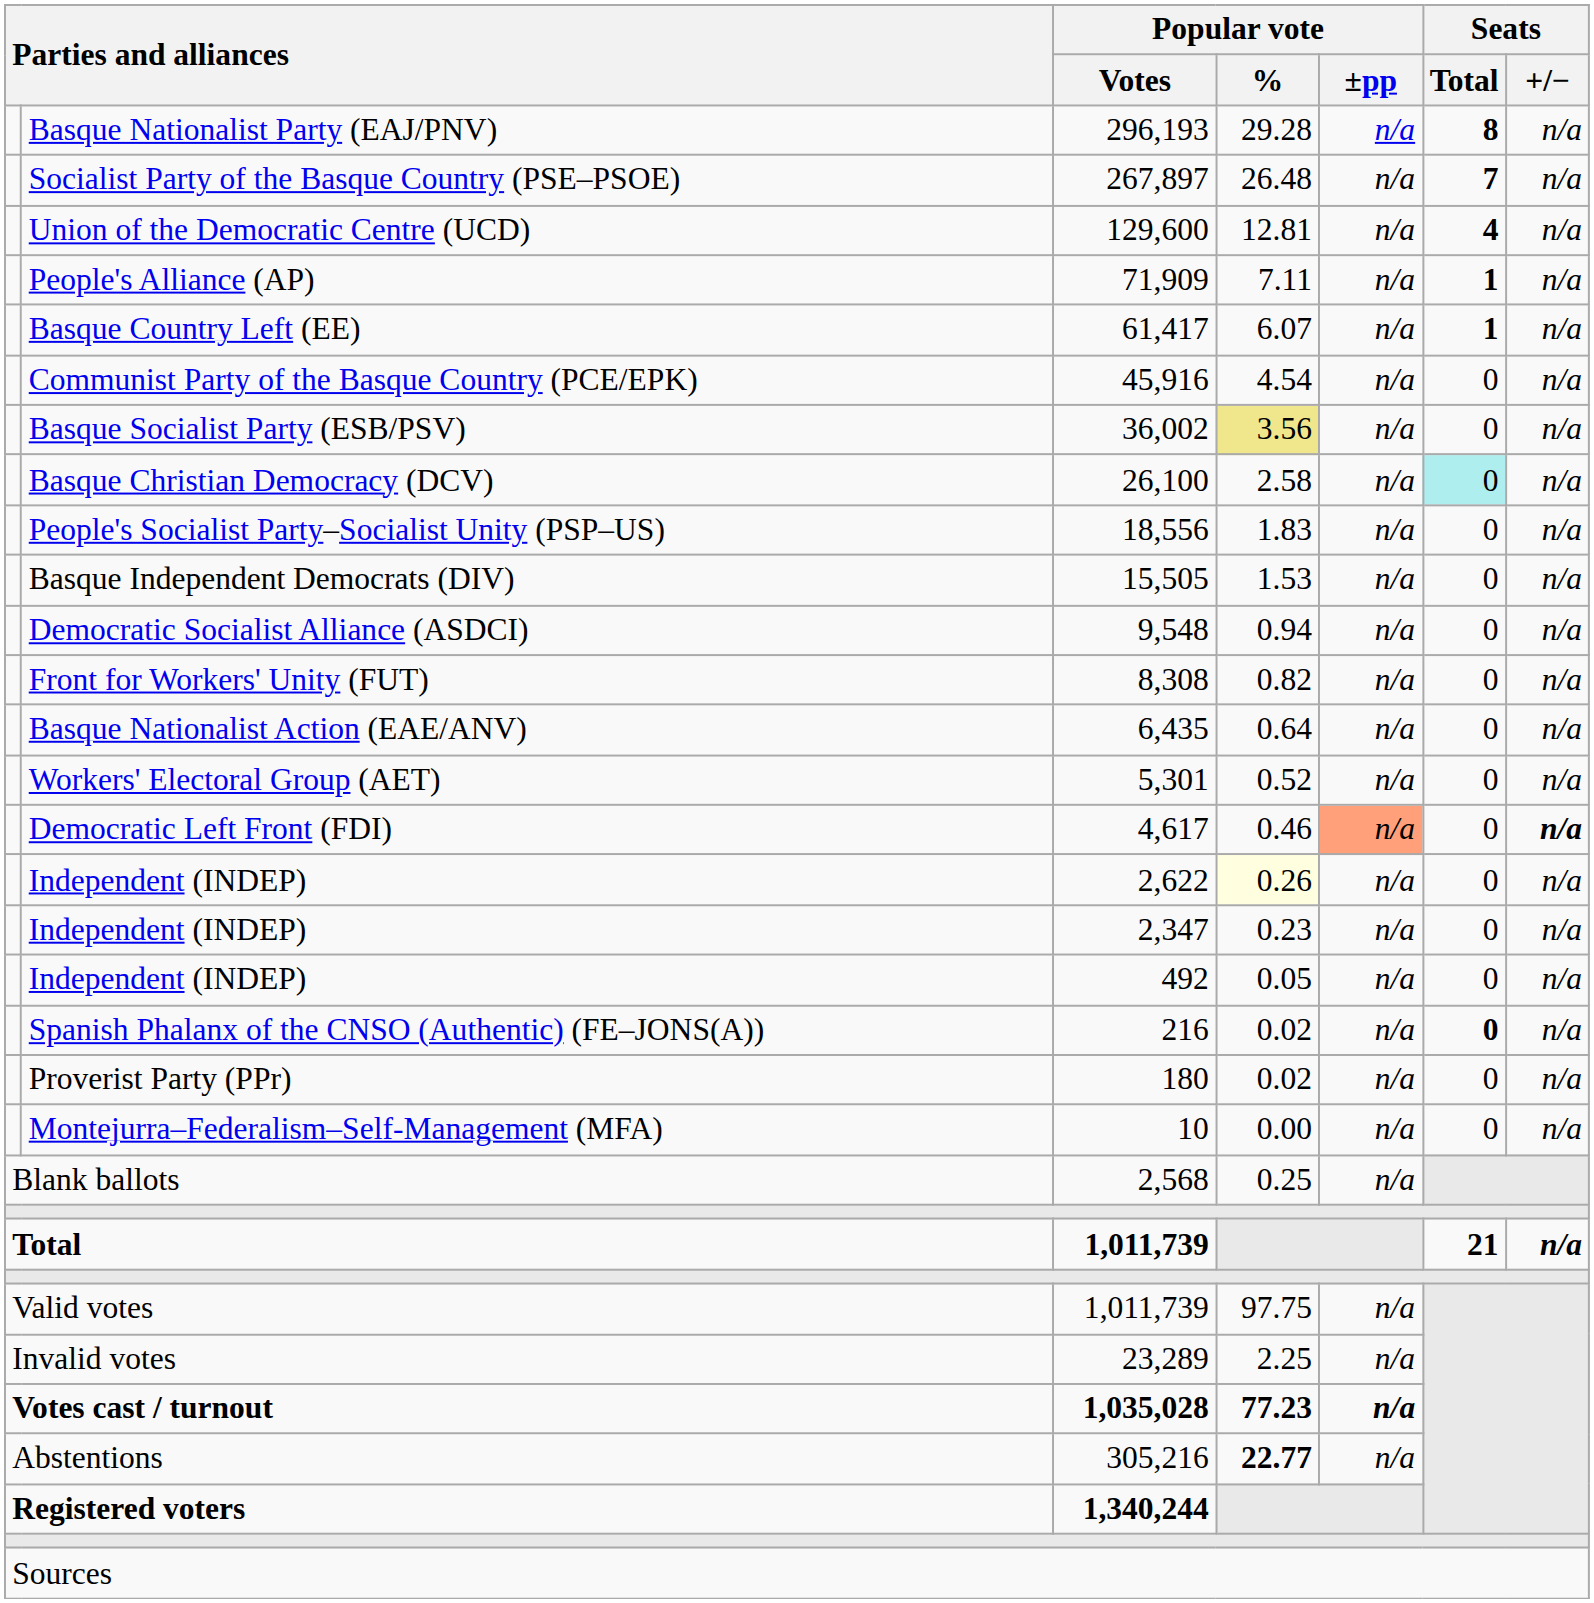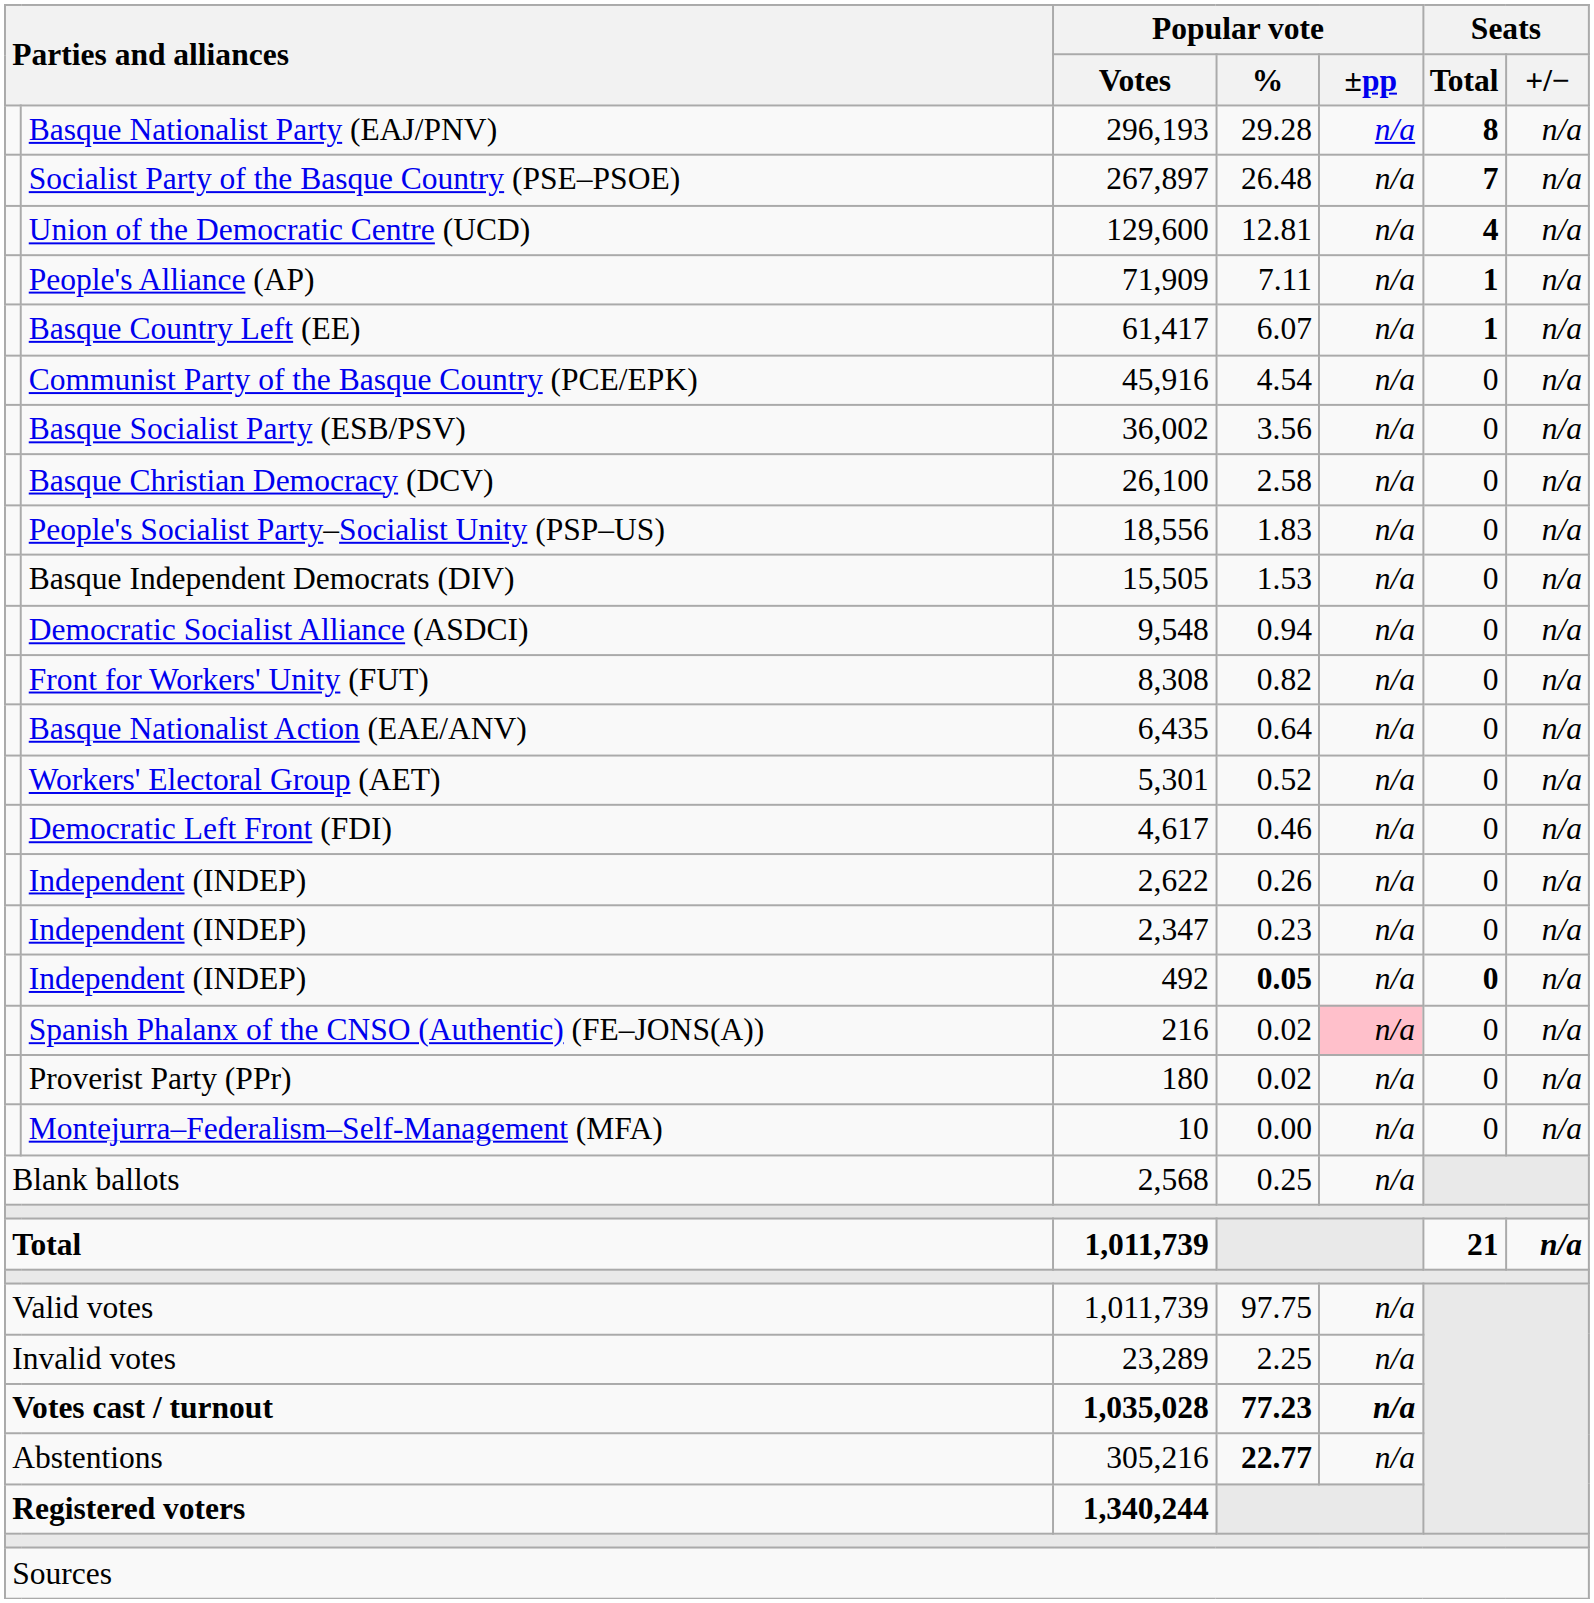(1284, 429) khaki background -> (1284, 429) no background
(1491, 479) paleturquoise background -> (1491, 479) no background
(1395, 829) lightsalmon background -> (1395, 829) no background
(1561, 829) bold -> (1562, 829) normal
(1284, 879) lightyellow background -> (1284, 879) no background
(1284, 979) normal -> (1284, 979) bold
(1491, 979) normal -> (1491, 979) bold
(1395, 1029) no background -> (1395, 1029) pink background
(1491, 1029) bold -> (1491, 1029) normal
